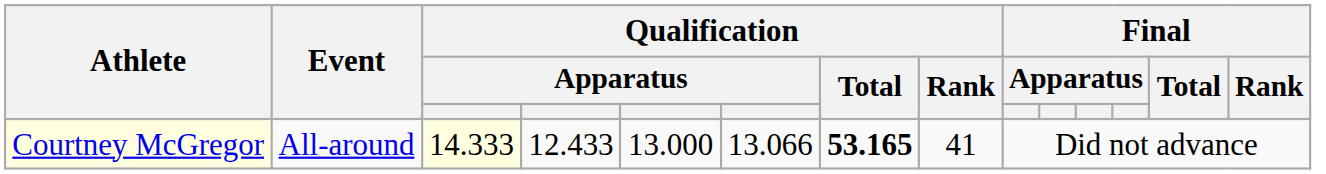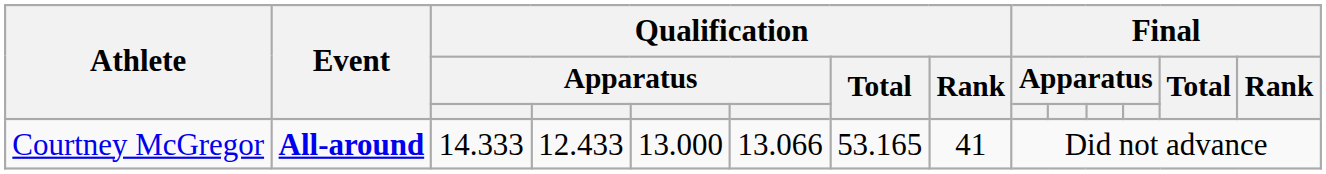(138, 143) lightyellow background -> (138, 143) no background
(346, 143) normal -> (351, 143) bold
(471, 143) lightyellow background -> (481, 143) no background
(870, 143) bold -> (880, 143) normal
